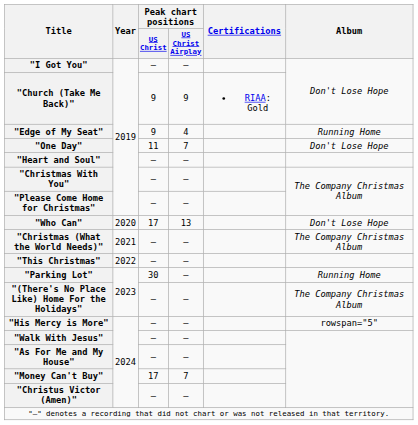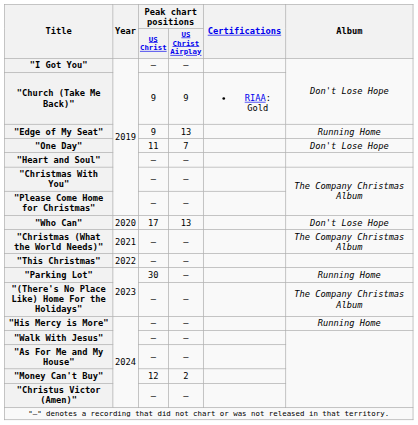(186, 131) 4 -> (186, 131) 13
(349, 324) rowspan="5" -> (349, 324) Running Home
(153, 376) 17 -> (153, 376) 12
(186, 376) 7 -> (186, 376) 2
